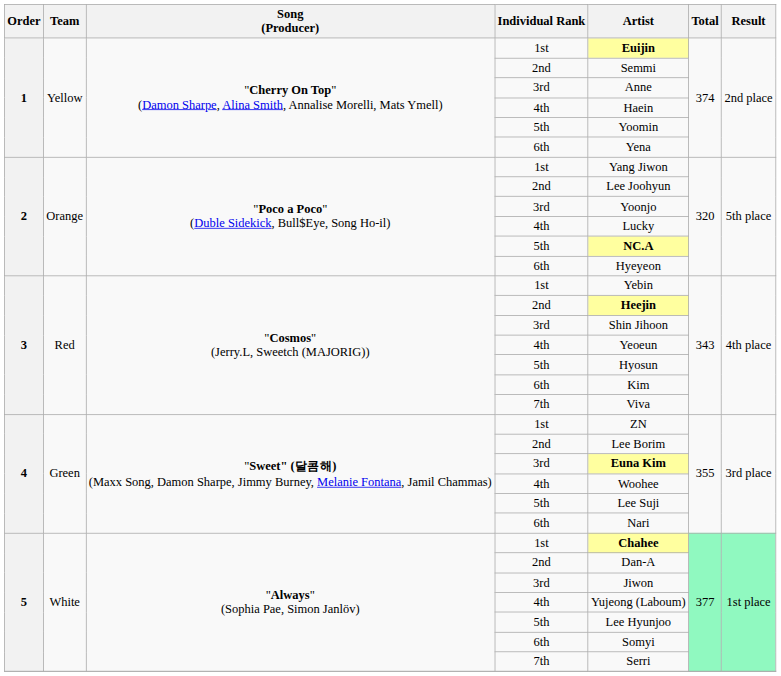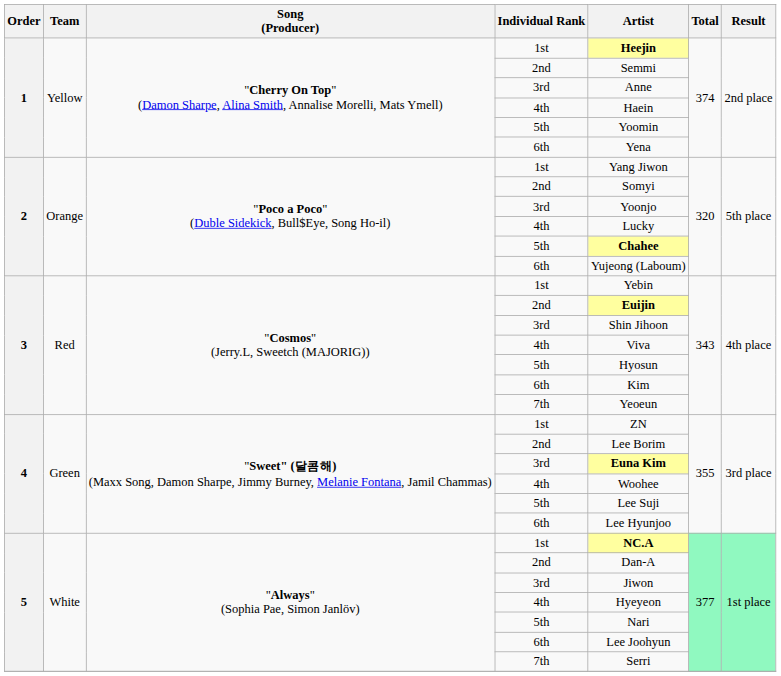(638, 48) Euijin -> (638, 48) Heejin
(638, 186) Lee Joohyun -> (638, 186) Somyi
(638, 246) NC.A -> (638, 246) Chahee
(638, 265) Hyeyeon -> (638, 265) Yujeong (Laboum)
(638, 305) Heejin -> (638, 305) Euijin
(638, 345) Yeoeun -> (638, 345) Viva
(638, 404) Viva -> (638, 404) Yeoeun
(638, 523) Nari -> (638, 523) Lee Hyunjoo
(638, 543) Chahee -> (638, 543) NC.A
(638, 602) Yujeong (Laboum) -> (638, 602) Hyeyeon
(638, 622) Lee Hyunjoo -> (638, 622) Nari
(638, 642) Somyi -> (638, 642) Lee Joohyun
